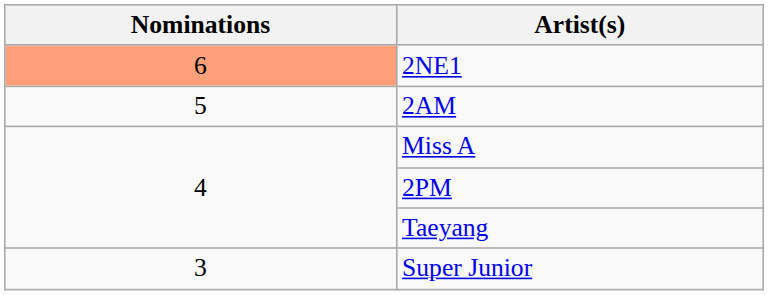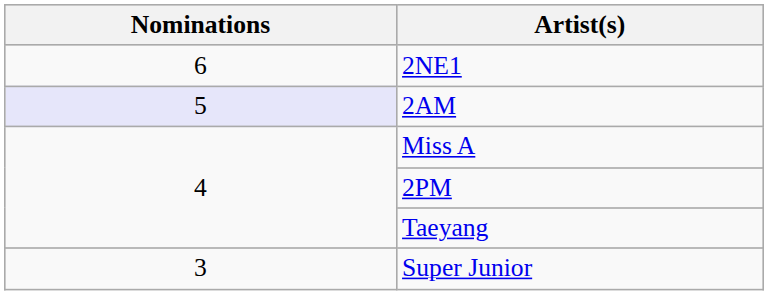(200, 65) lightsalmon background -> (200, 65) no background
(200, 106) no background -> (200, 106) lavender background
